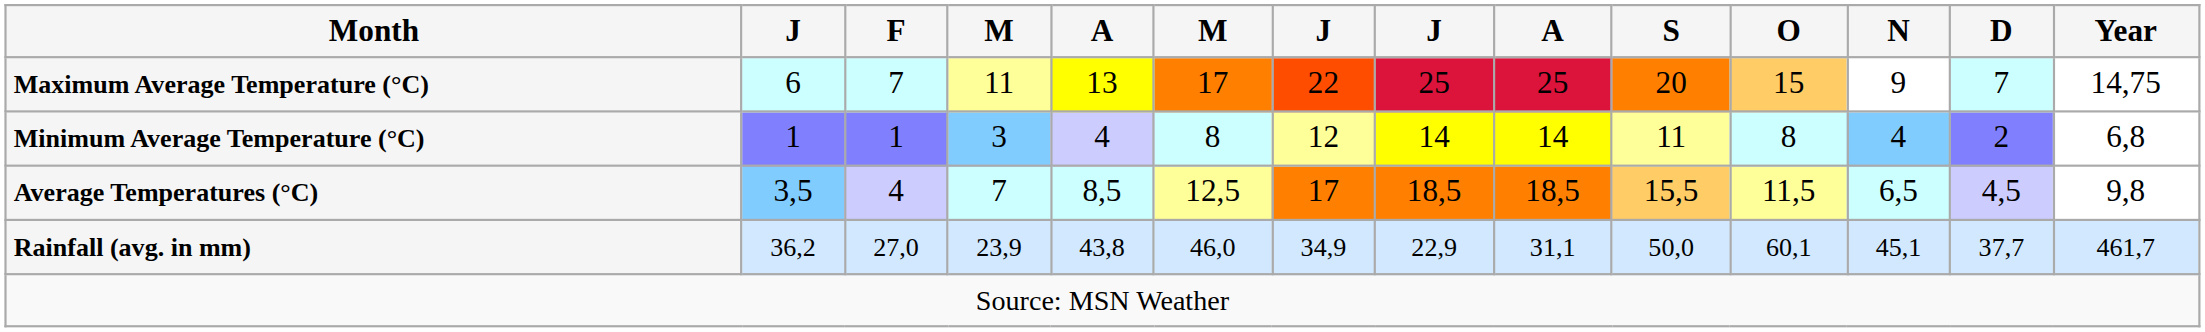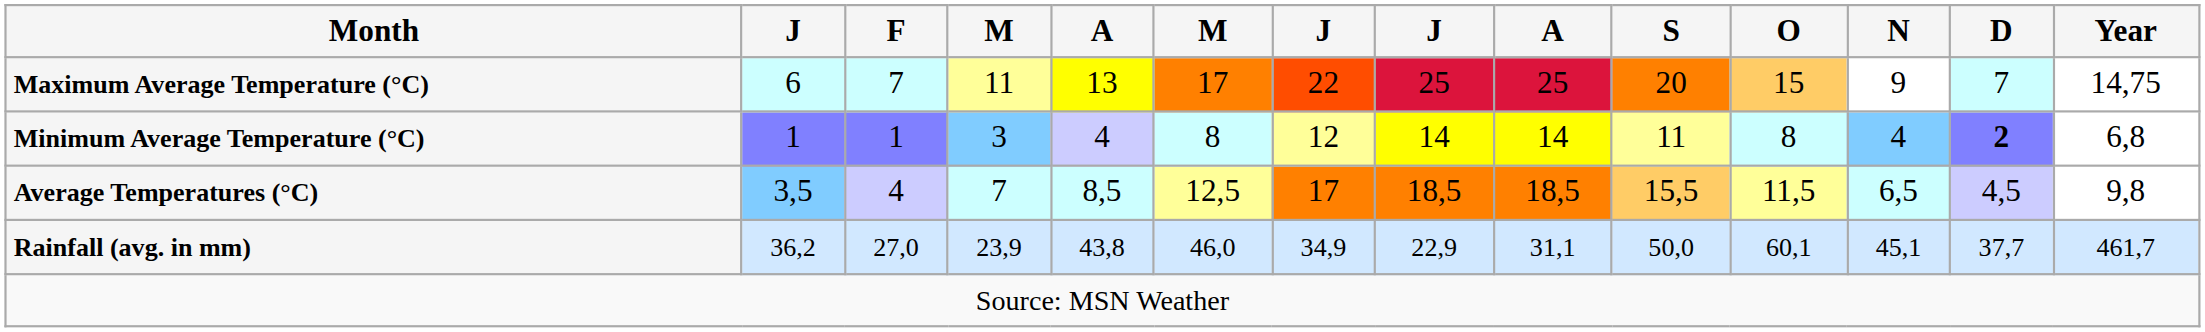(2001, 138) normal -> (2001, 138) bold
